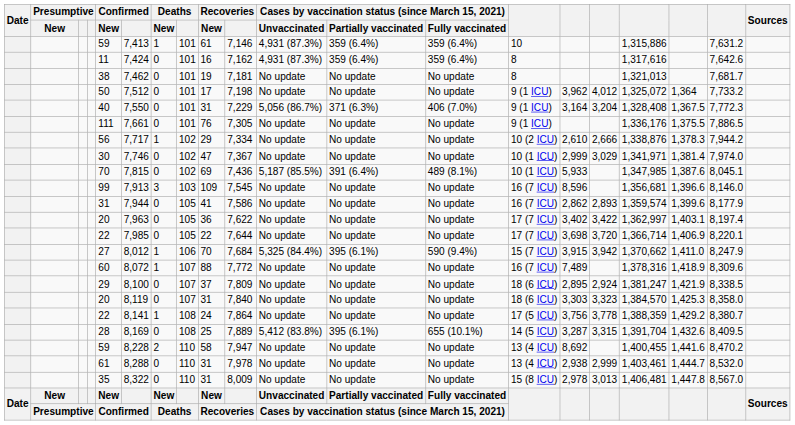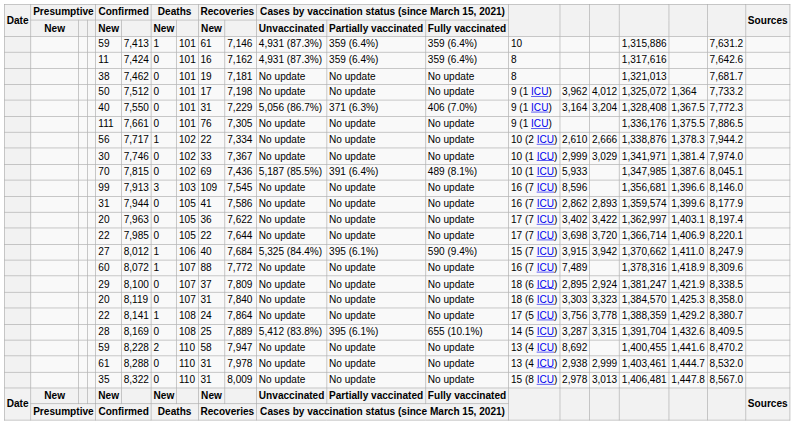(206, 140) 29 -> (206, 140) 22
(206, 156) 47 -> (206, 156) 33
(206, 252) 70 -> (206, 252) 40
